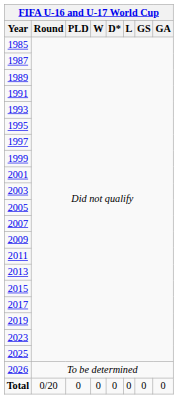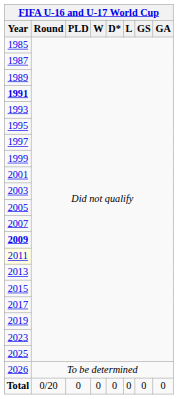(18, 93) normal -> (18, 93) bold
(18, 239) normal -> (18, 239) bold
(18, 256) no background -> (18, 256) lightyellow background
